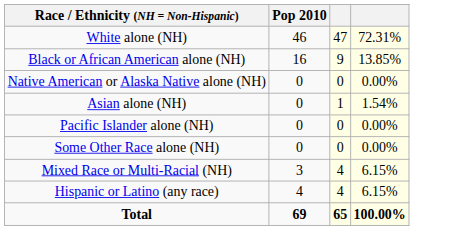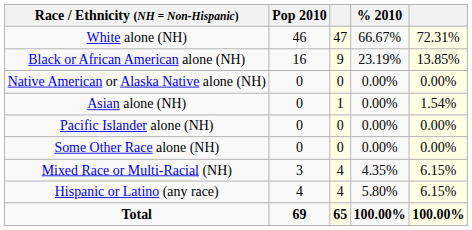+ column: (380, 15)
